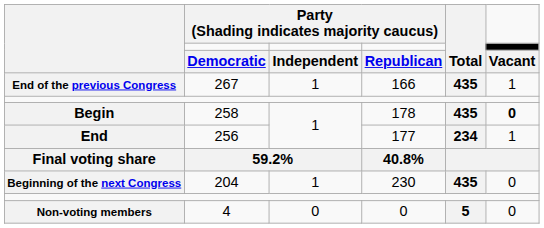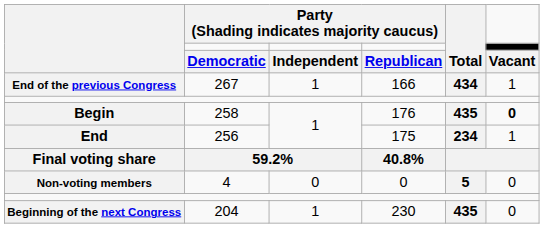(466, 84) 435 -> (466, 84) 434
(403, 113) 178 -> (403, 113) 176
(403, 136) 177 -> (403, 136) 175
rows swapped: (94, 212) <-> (94, 182)
